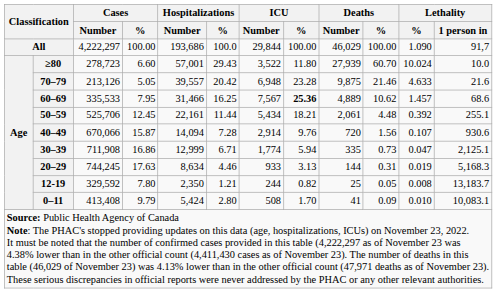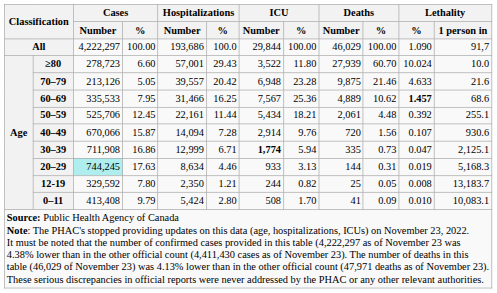(305, 98) bold -> (305, 98) normal
(420, 98) normal -> (420, 98) bold
(269, 150) normal -> (269, 150) bold
(103, 167) no background -> (103, 167) paleturquoise background
